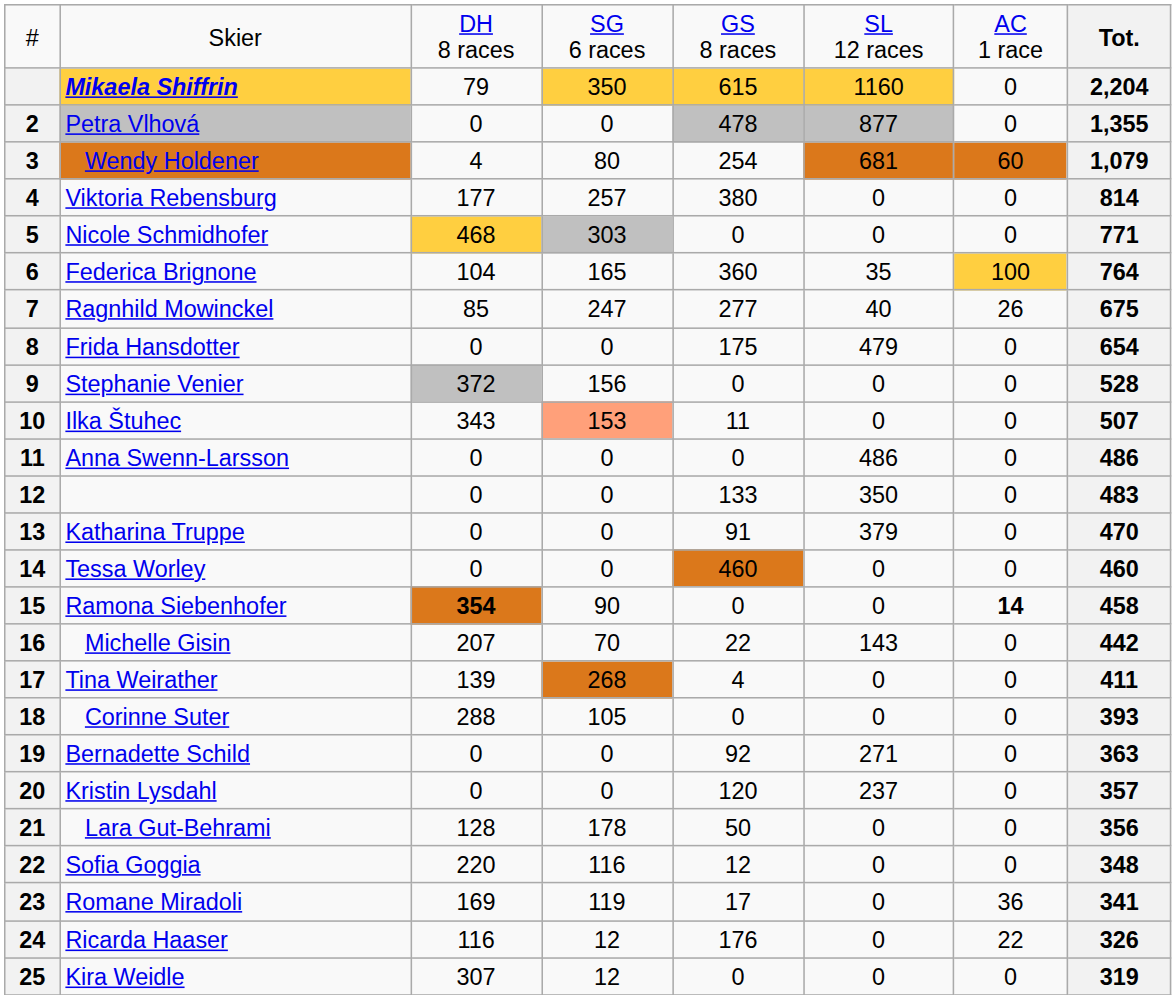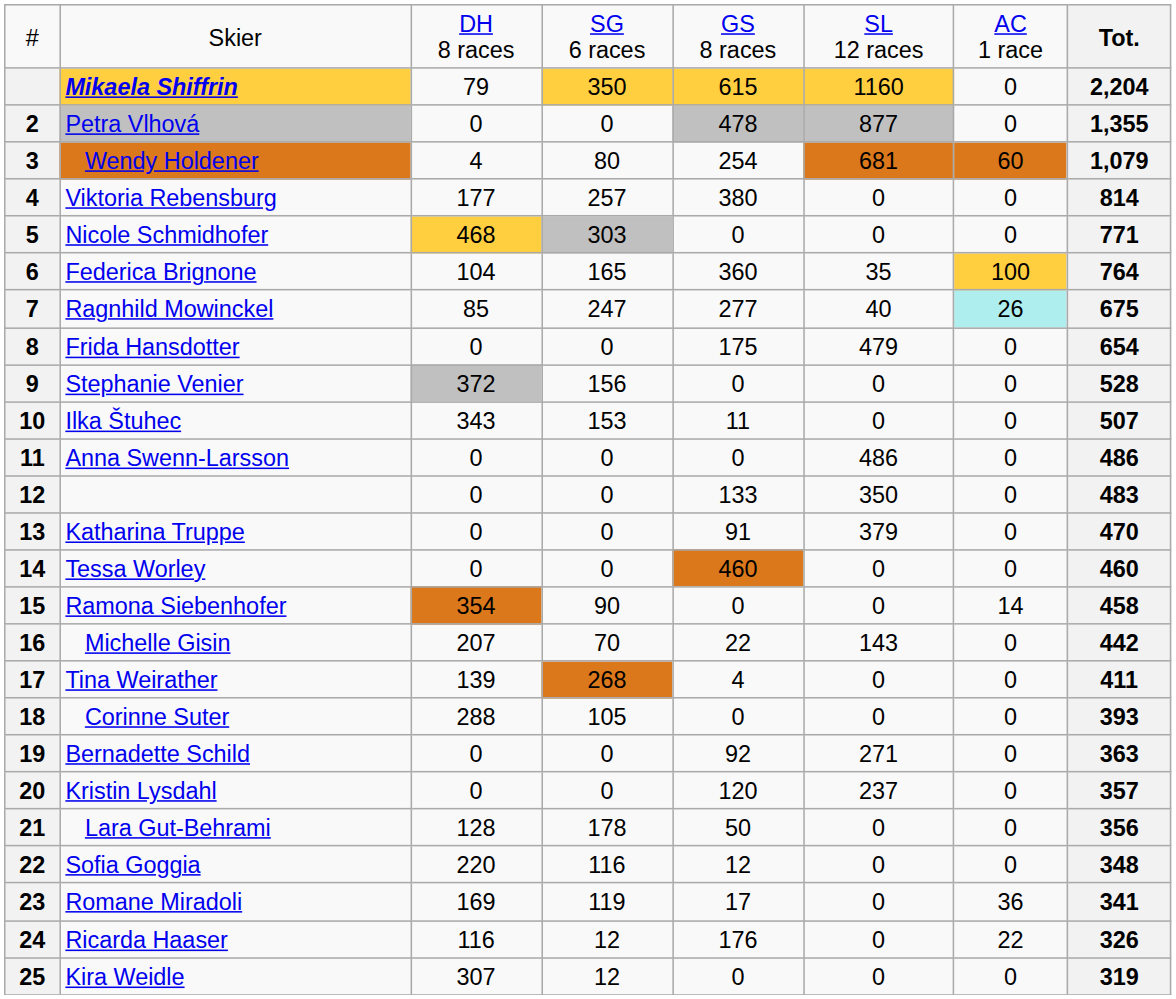(1011, 309) no background -> (1011, 309) paleturquoise background
(607, 420) lightsalmon background -> (607, 420) no background
(476, 606) bold -> (476, 606) normal
(1011, 606) bold -> (1011, 606) normal
